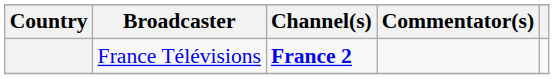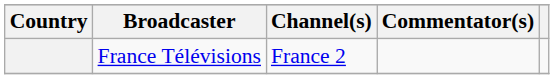(311, 55) bold -> (308, 55) normal
